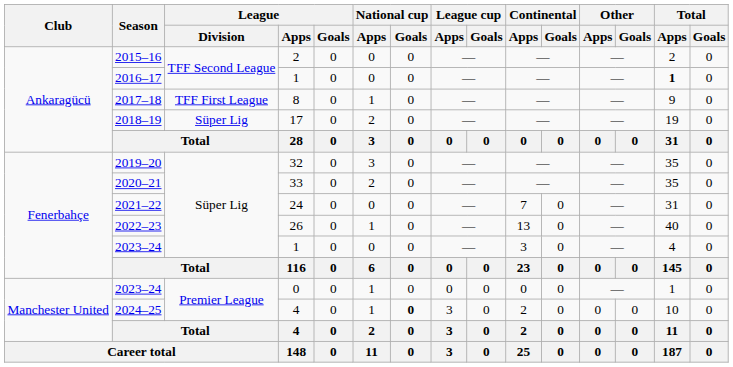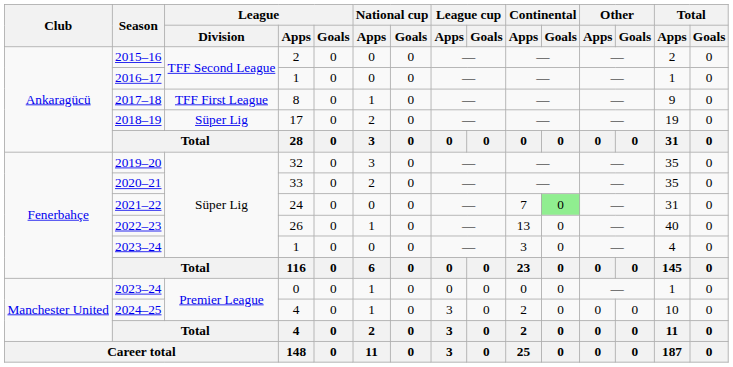(672, 78) bold -> (672, 78) normal
(561, 204) no background -> (561, 204) lightgreen background
(411, 309) bold -> (411, 309) normal
